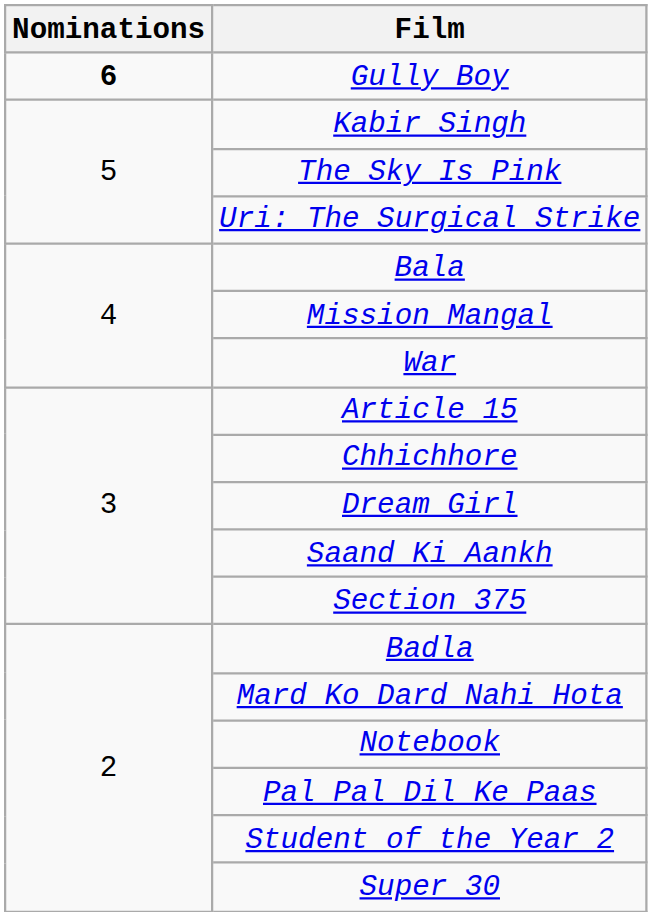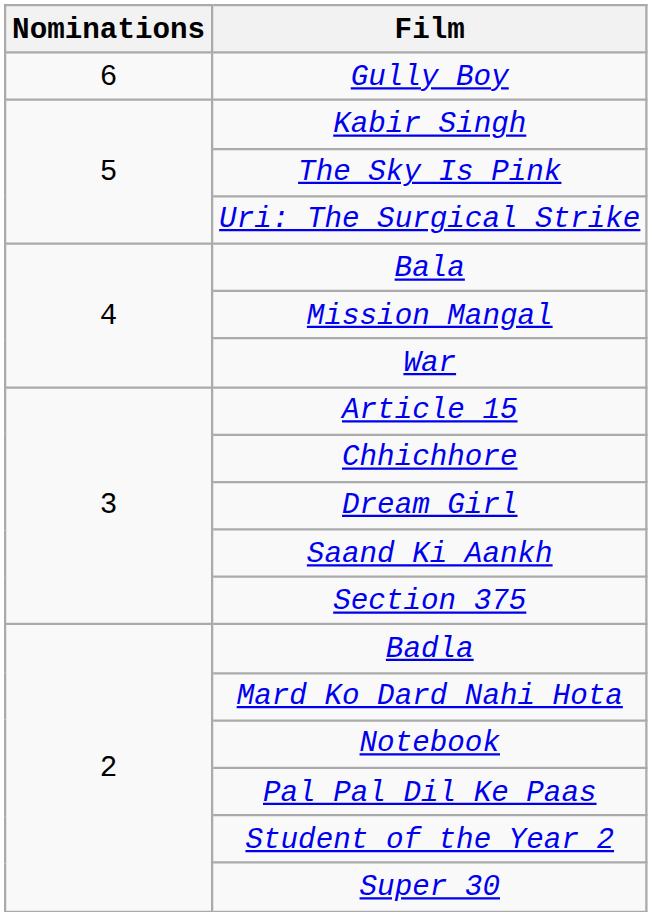(109, 77) bold -> (109, 77) normal
